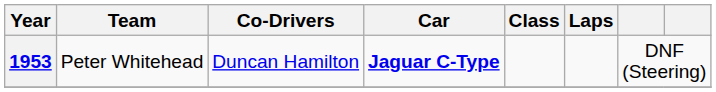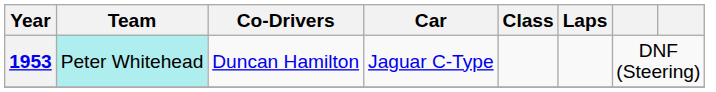(132, 61) no background -> (132, 61) paleturquoise background
(434, 61) bold -> (431, 61) normal
